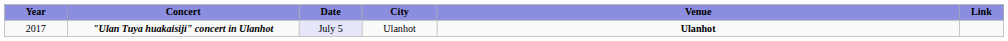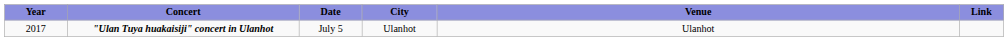(331, 28) lavender background -> (331, 28) no background
(698, 28) bold -> (698, 28) normal
